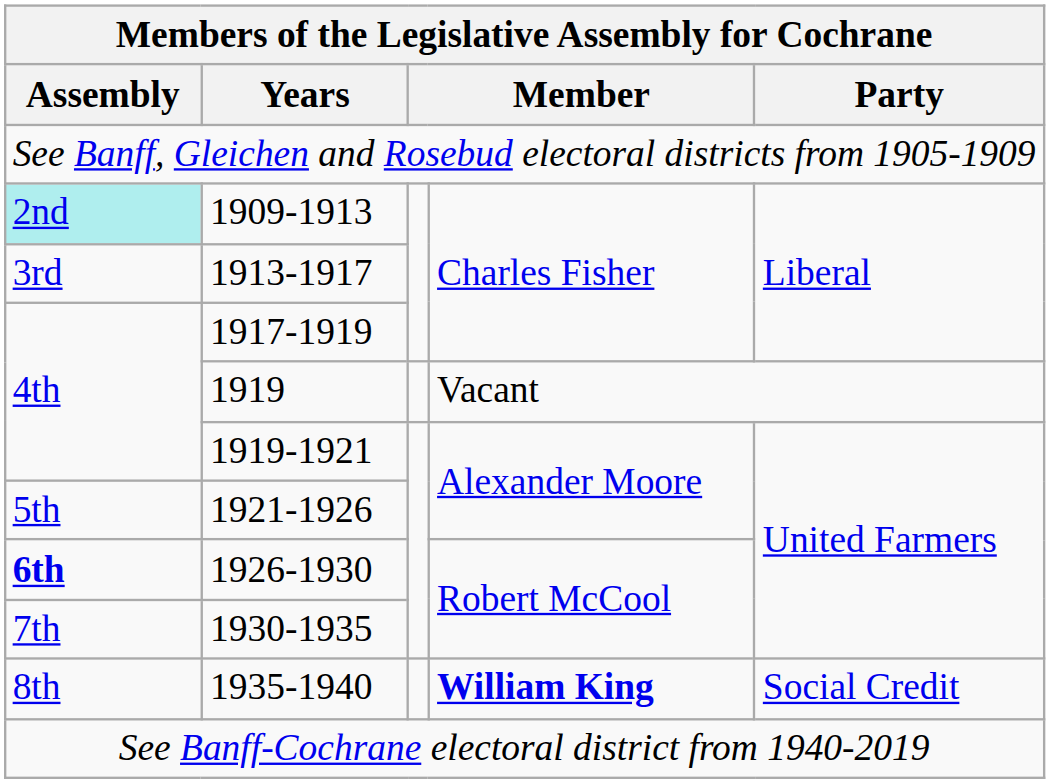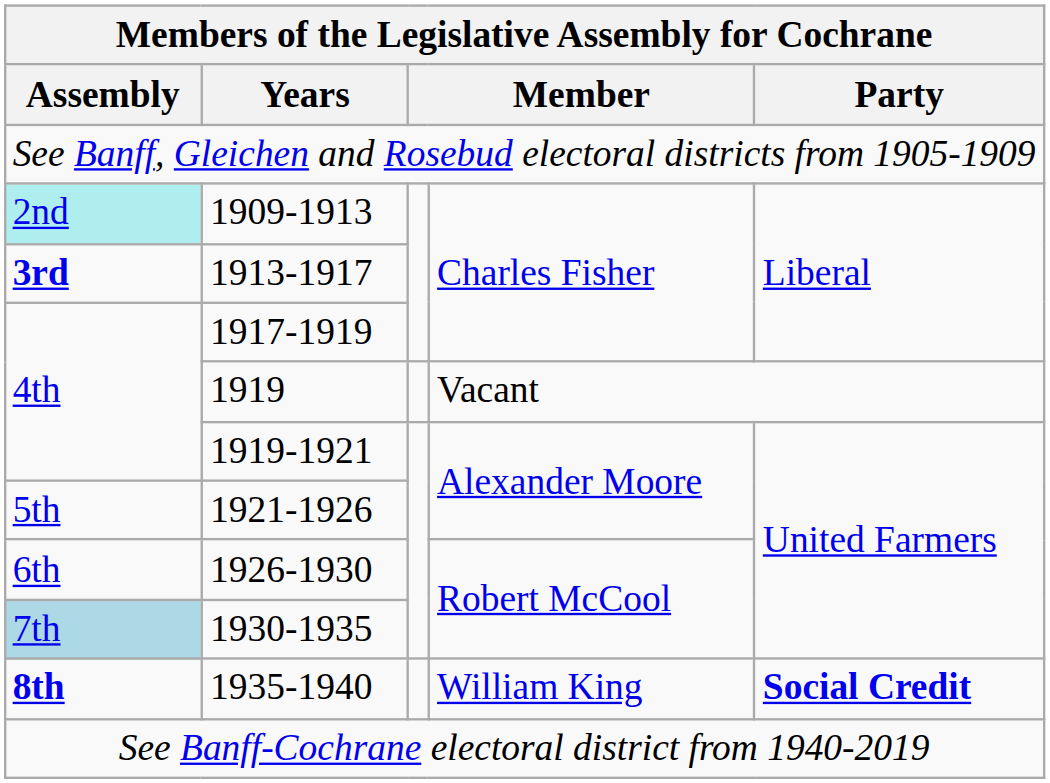(38, 272) normal -> (41, 272) bold
(39, 569) bold -> (37, 569) normal
(37, 628) no background -> (37, 628) lightblue background
(37, 687) normal -> (39, 687) bold
(545, 687) bold -> (540, 687) normal
(861, 687) normal -> (867, 687) bold
